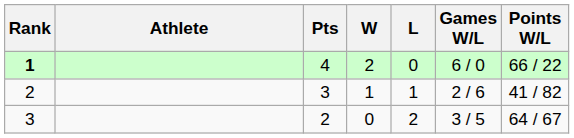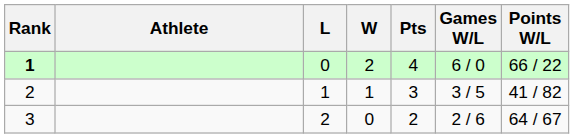columns swapped: (325, 28) <-> (413, 28)
(468, 92) 2 / 6 -> (468, 92) 3 / 5
(468, 120) 3 / 5 -> (468, 120) 2 / 6
